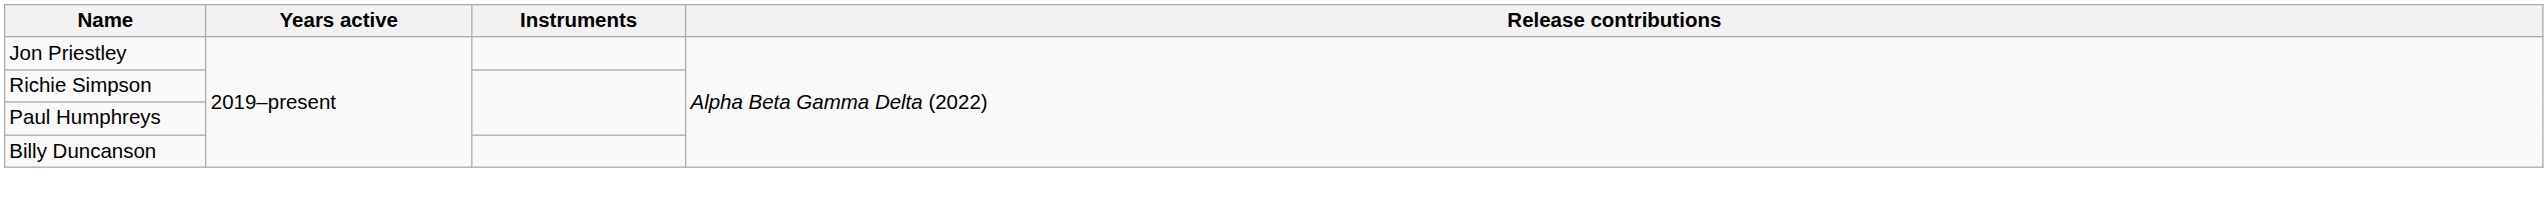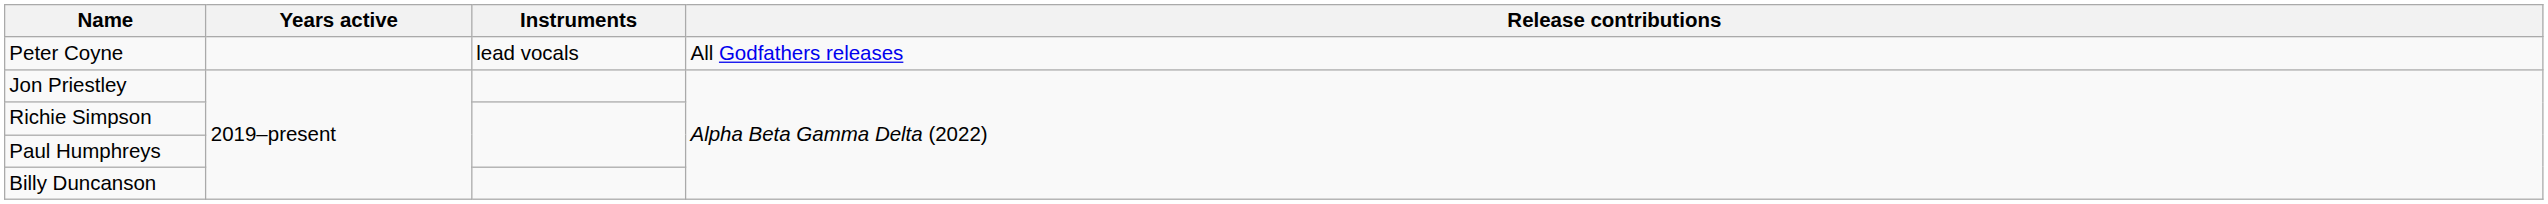+ row: (66, 53)
